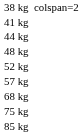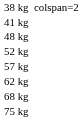- row: (16, 37)
+ row: (16, 82)
- row: (16, 126)
